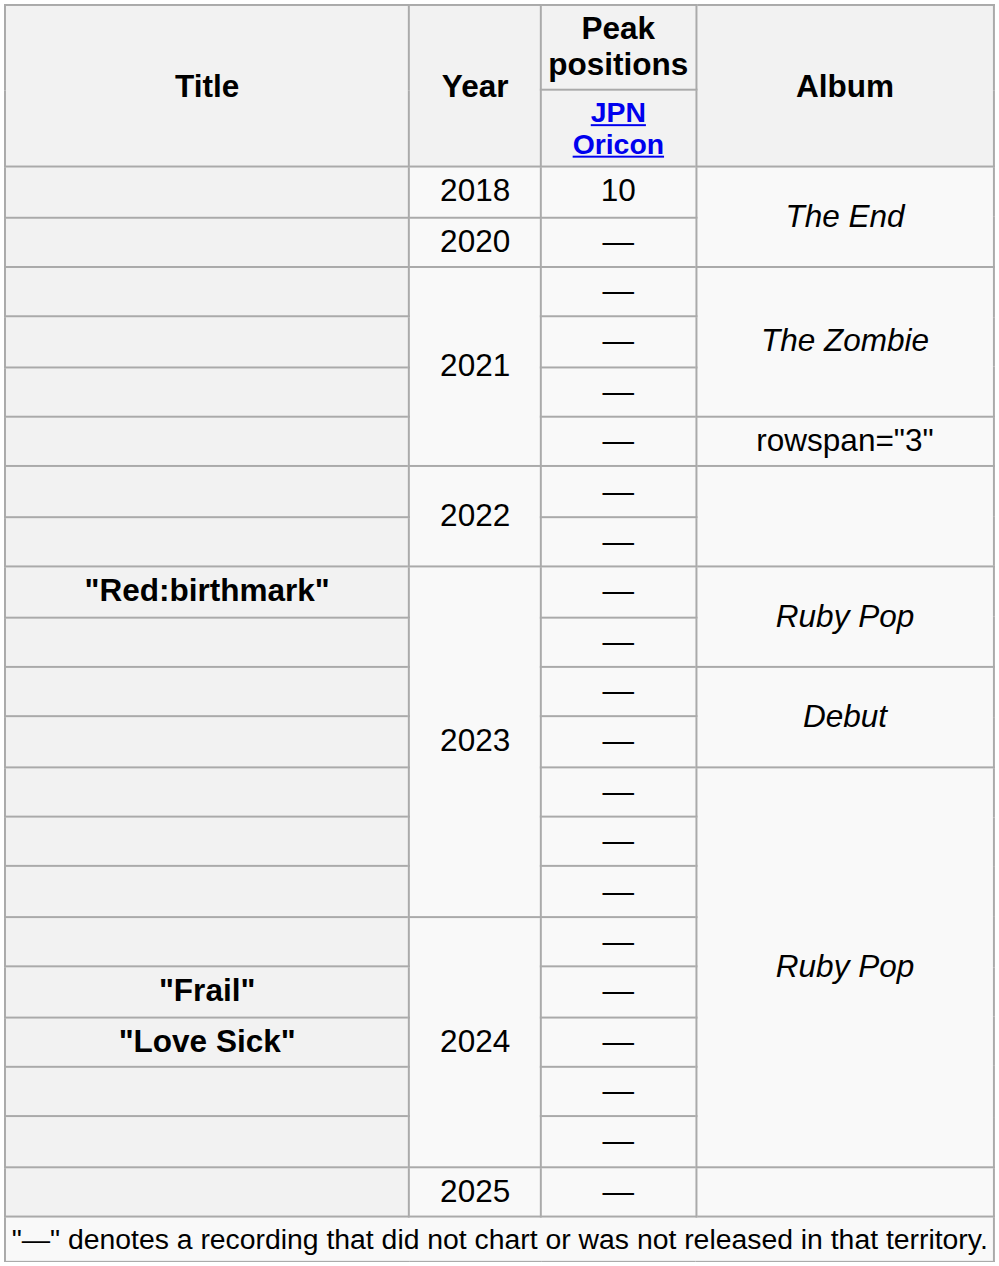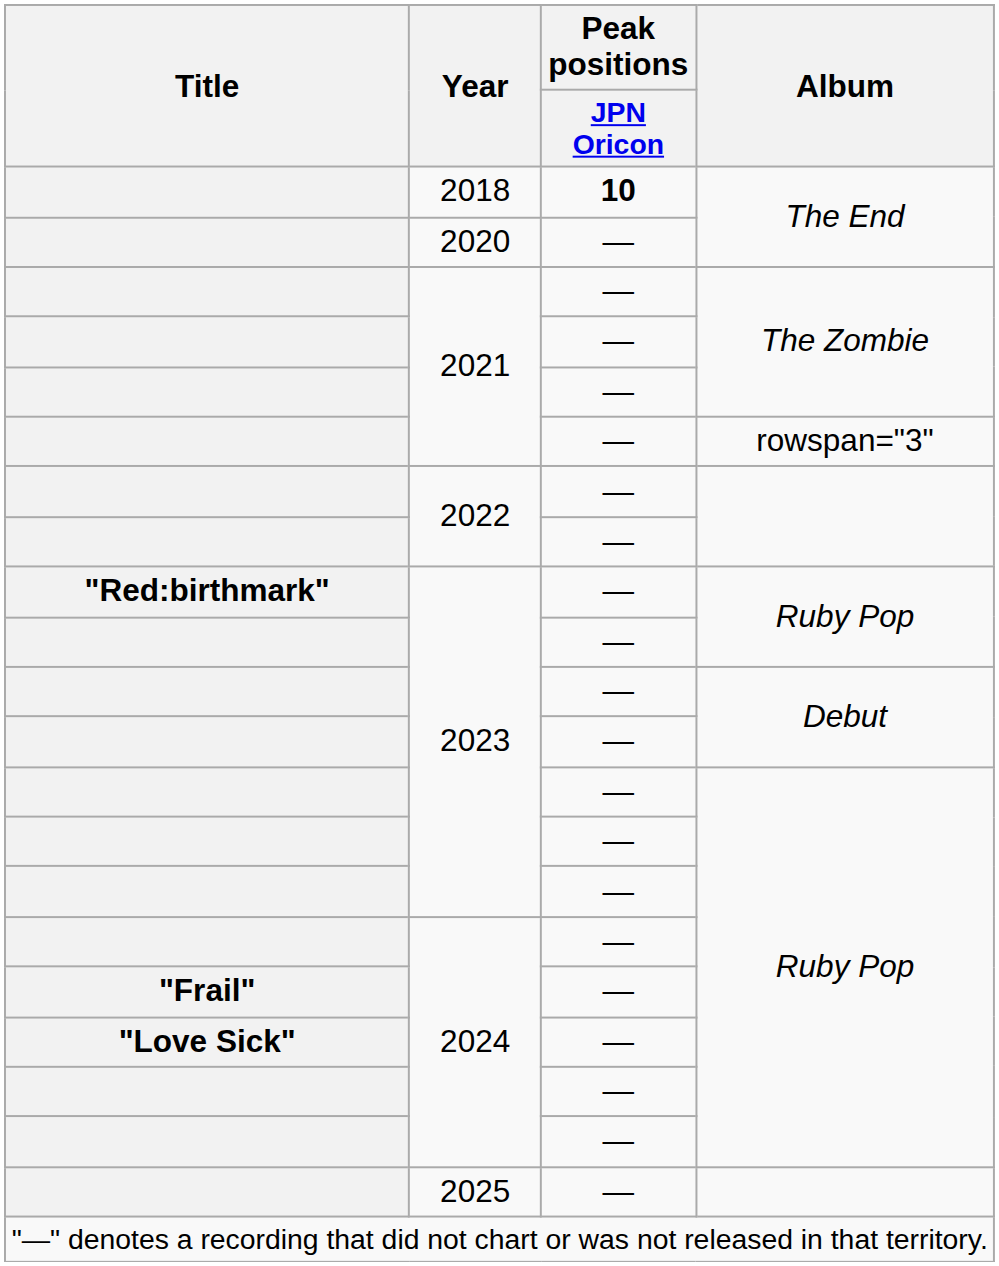(618, 191) normal -> (618, 191) bold
